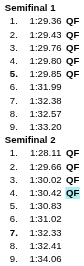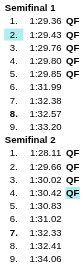(14, 34) no background -> (14, 34) paleturquoise background
(14, 74) bold -> (14, 74) normal
(14, 114) normal -> (14, 114) bold
